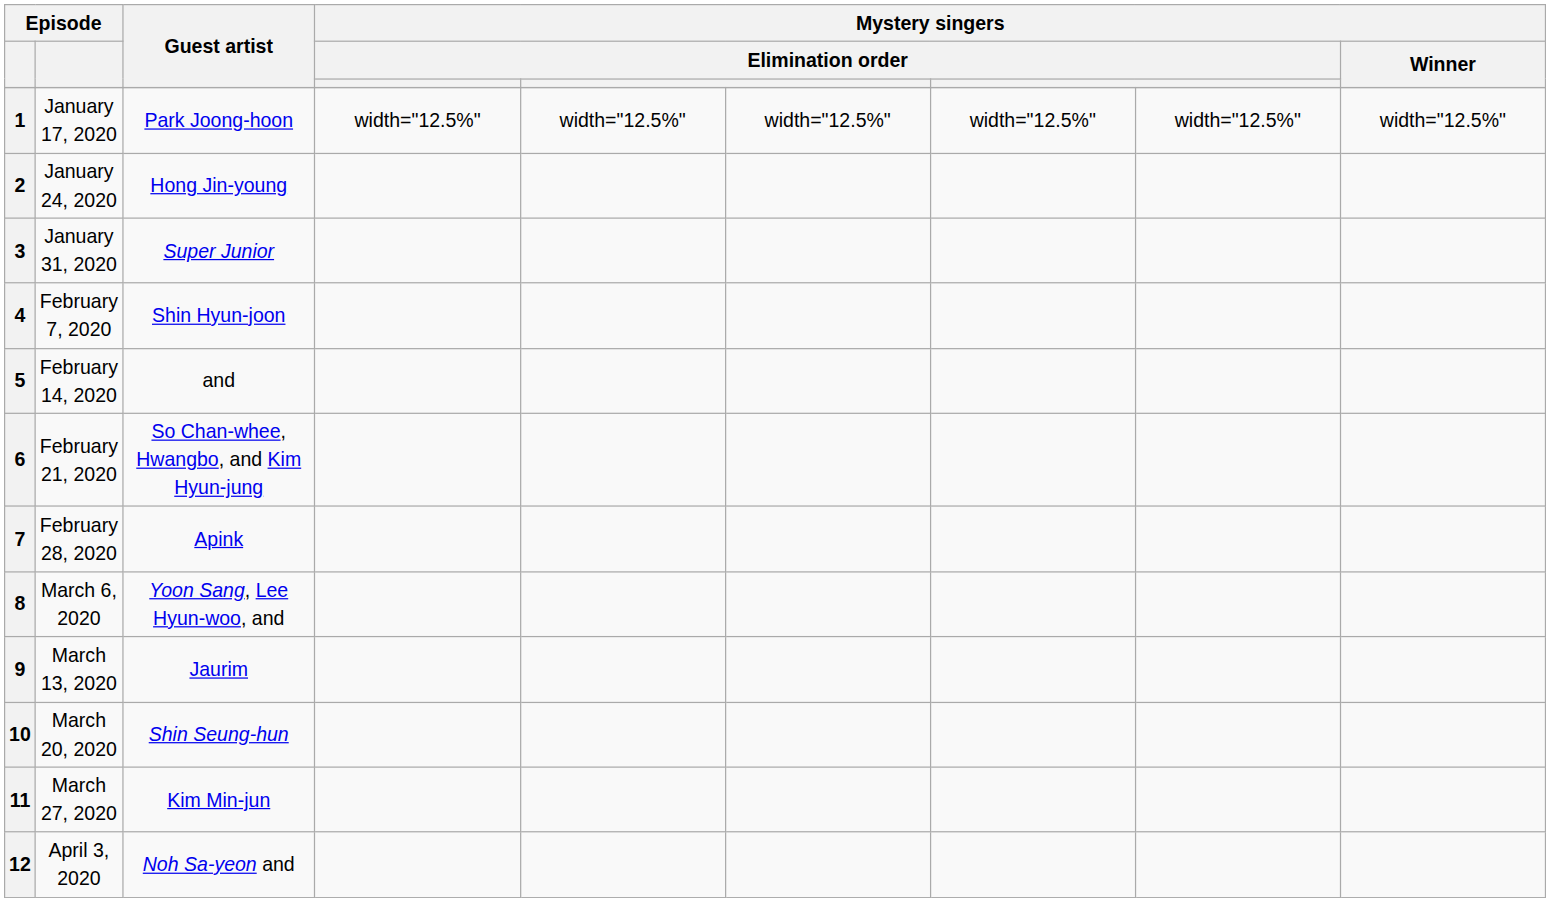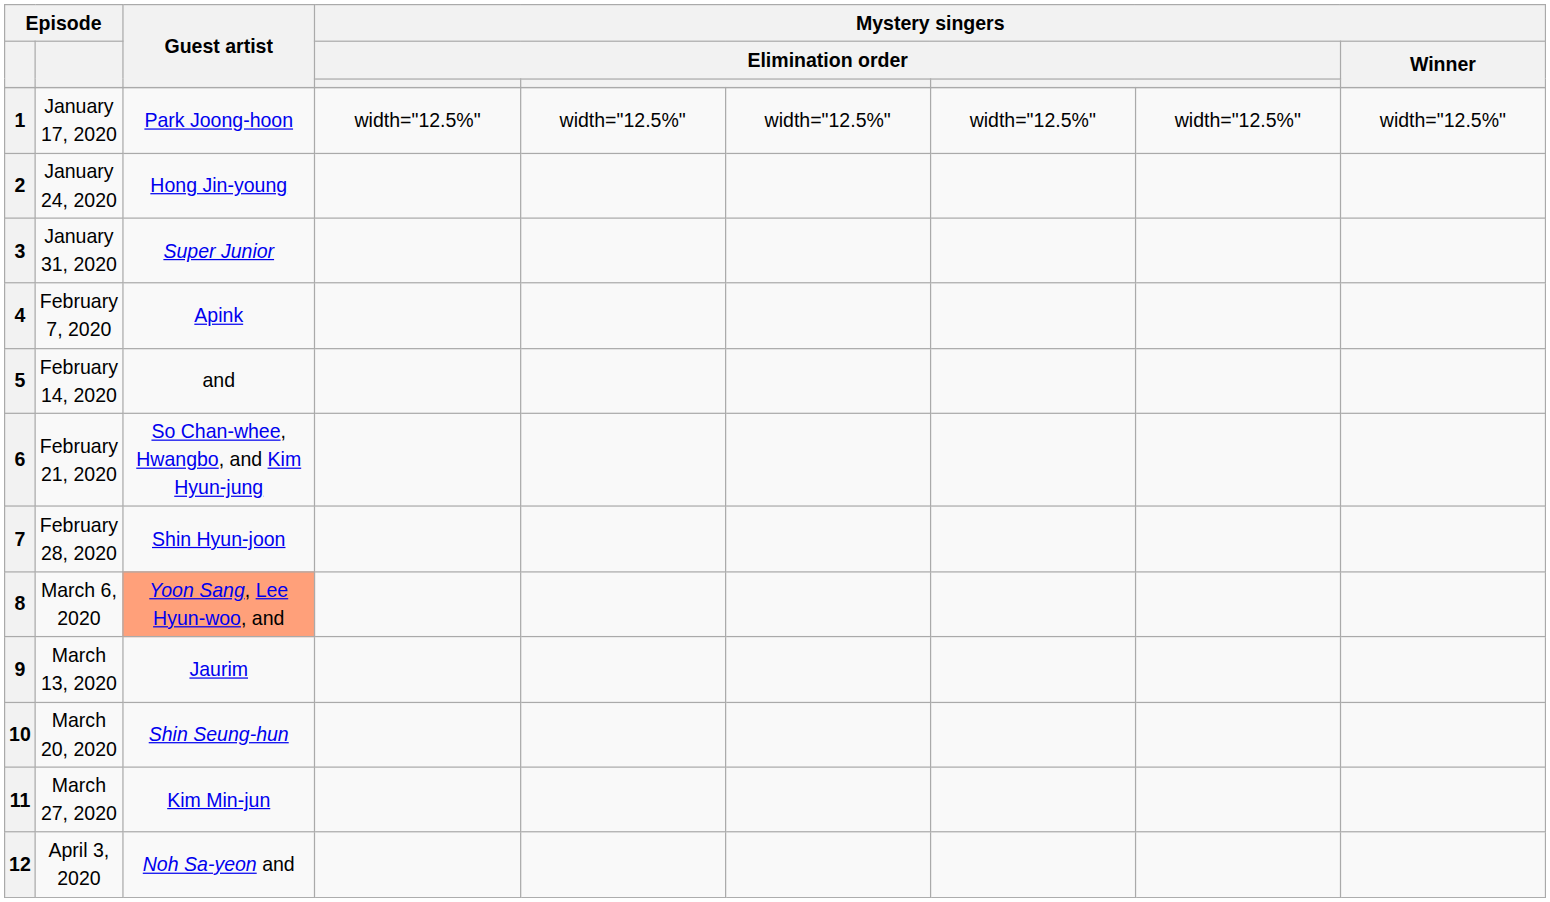(219, 316) Shin Hyun-joon -> (219, 316) Apink
(219, 539) Apink -> (219, 539) Shin Hyun-joon
(219, 604) no background -> (219, 604) lightsalmon background
